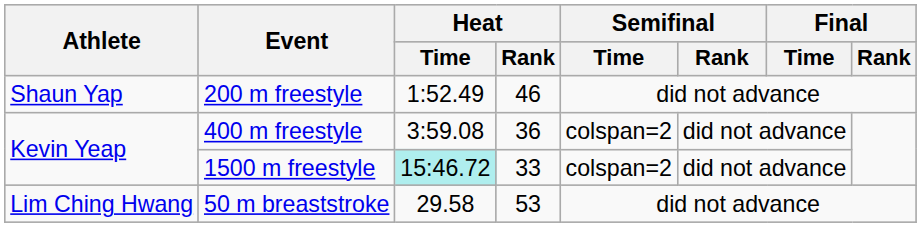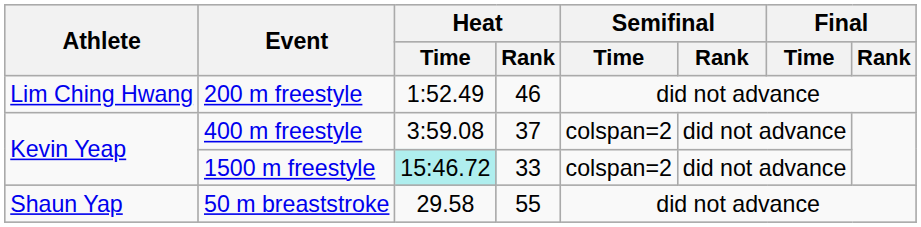(67, 95) Shaun Yap -> (102, 95) Lim Ching Hwang
(528, 131) 36 -> (528, 131) 37
(102, 205) Lim Ching Hwang -> (67, 205) Shaun Yap
(528, 205) 53 -> (528, 205) 55
